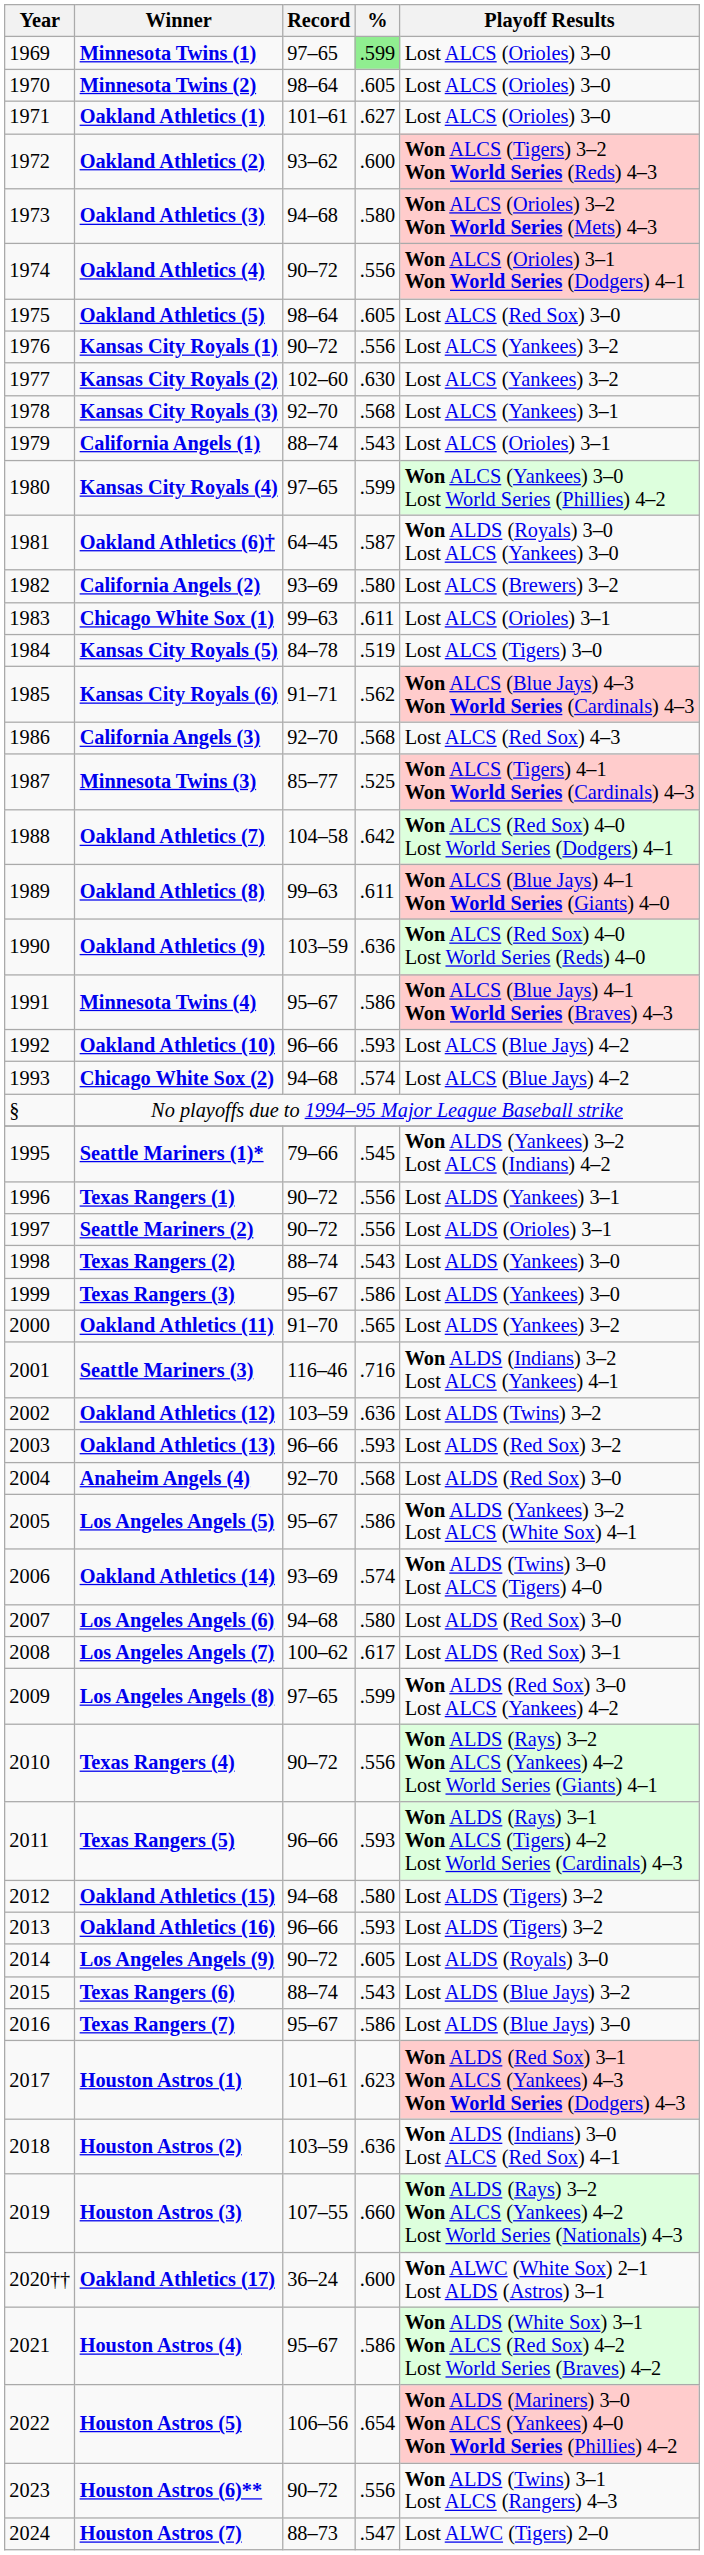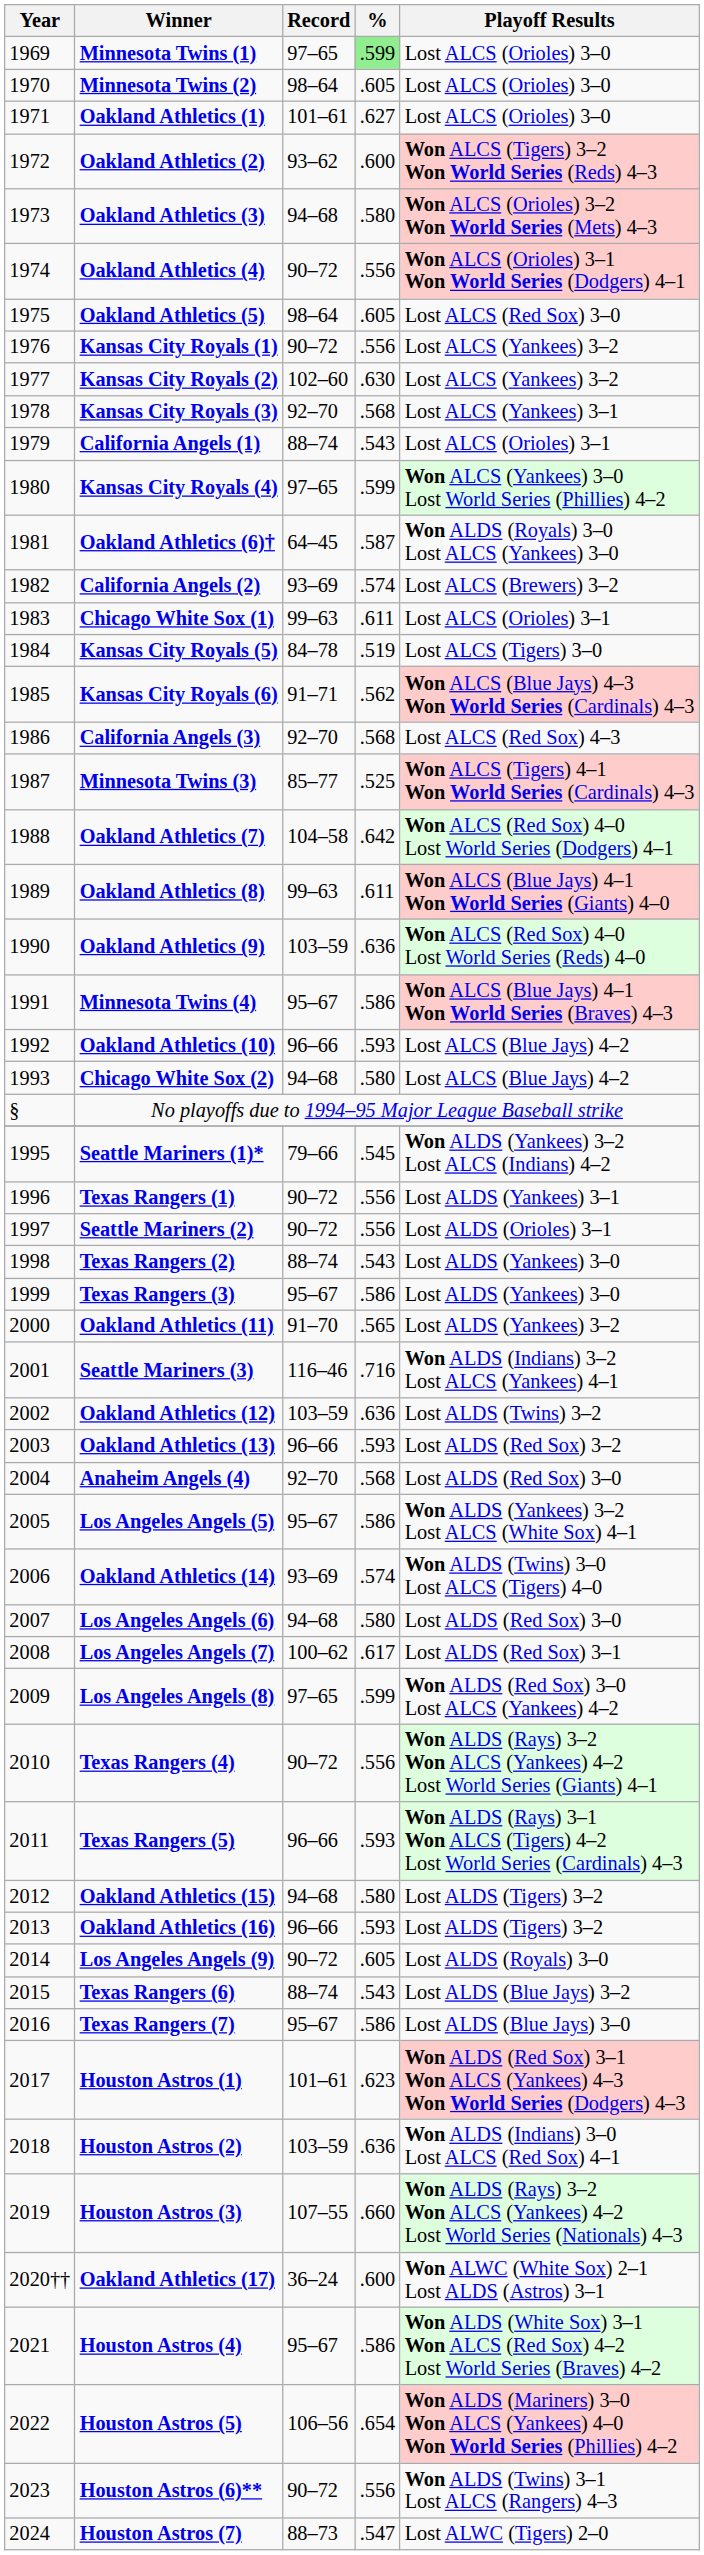(377, 586) .580 -> (377, 586) .574
(377, 1077) .574 -> (377, 1077) .580
